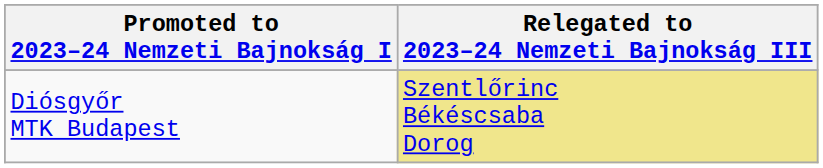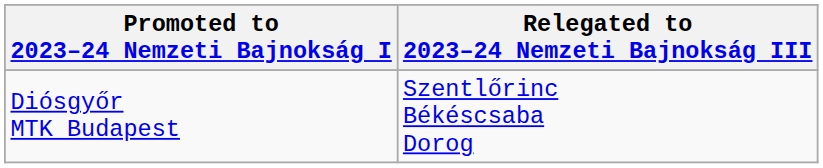(481, 117) khaki background -> (481, 117) no background
